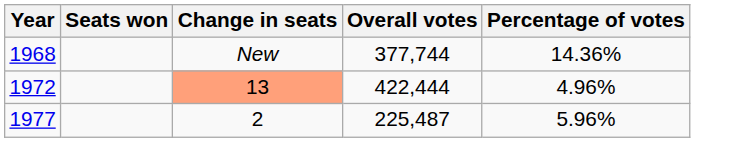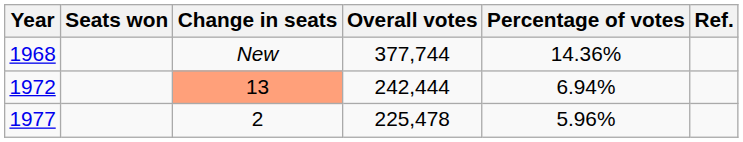+ column: (714, 20)
(412, 86) 422,444 -> (412, 86) 242,444
(586, 86) 4.96% -> (586, 86) 6.94%
(412, 119) 225,487 -> (412, 119) 225,478
